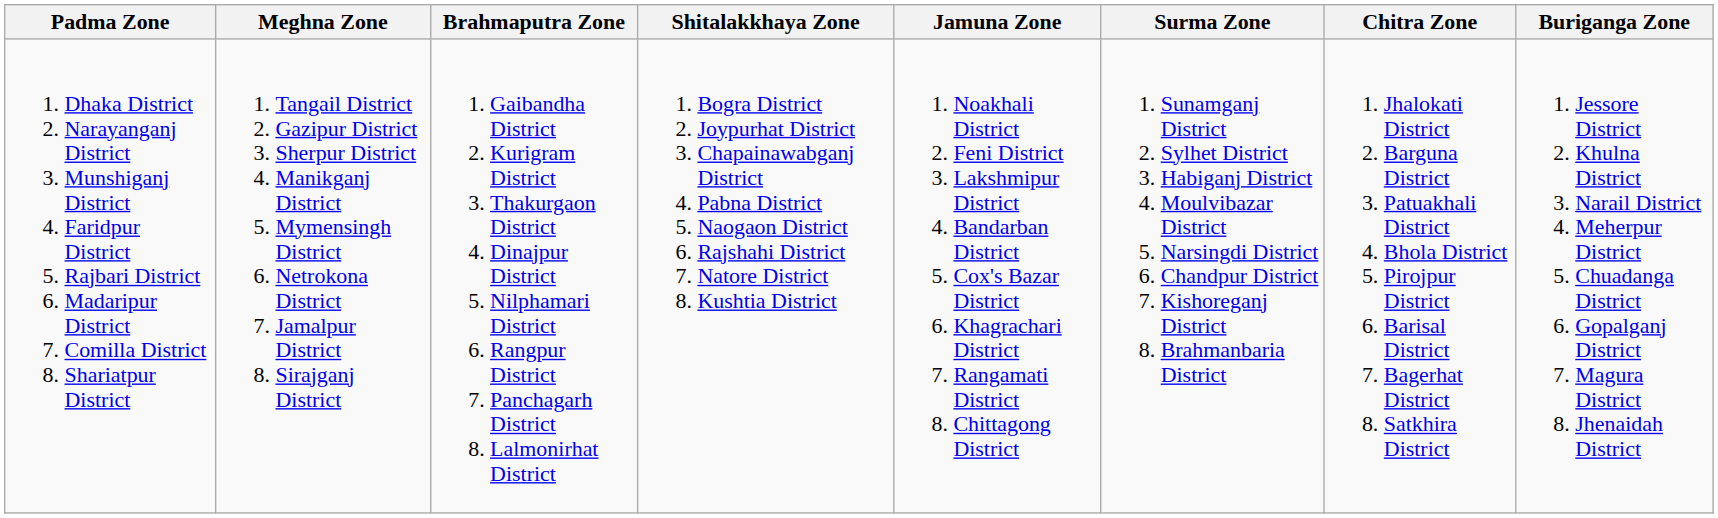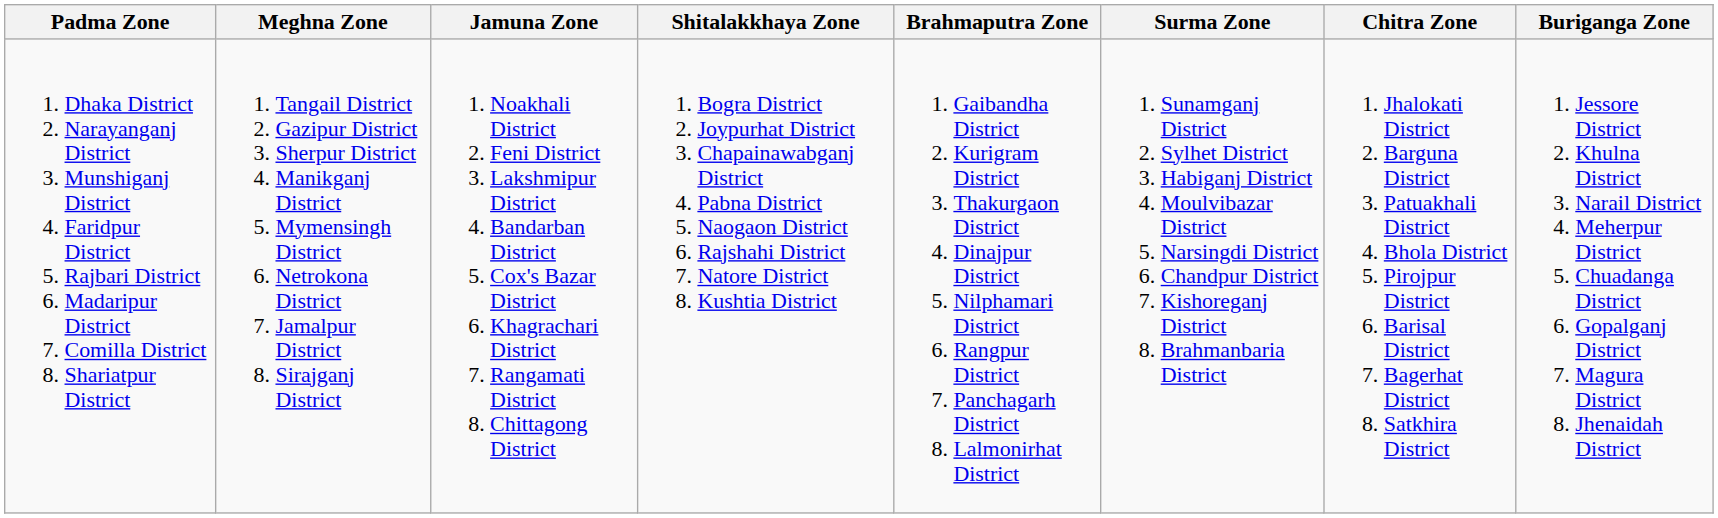columns swapped: (997, 21) <-> (534, 21)
